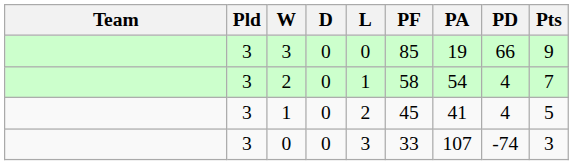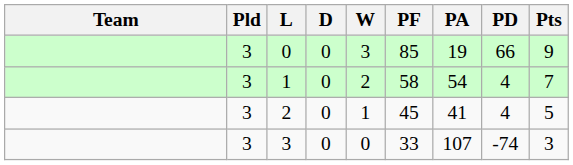columns swapped: (286, 19) <-> (365, 19)
